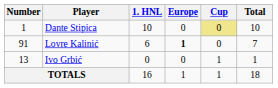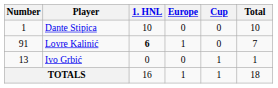(219, 28) khaki background -> (219, 28) no background
(147, 44) normal -> (147, 44) bold
(183, 44) bold -> (183, 44) normal
